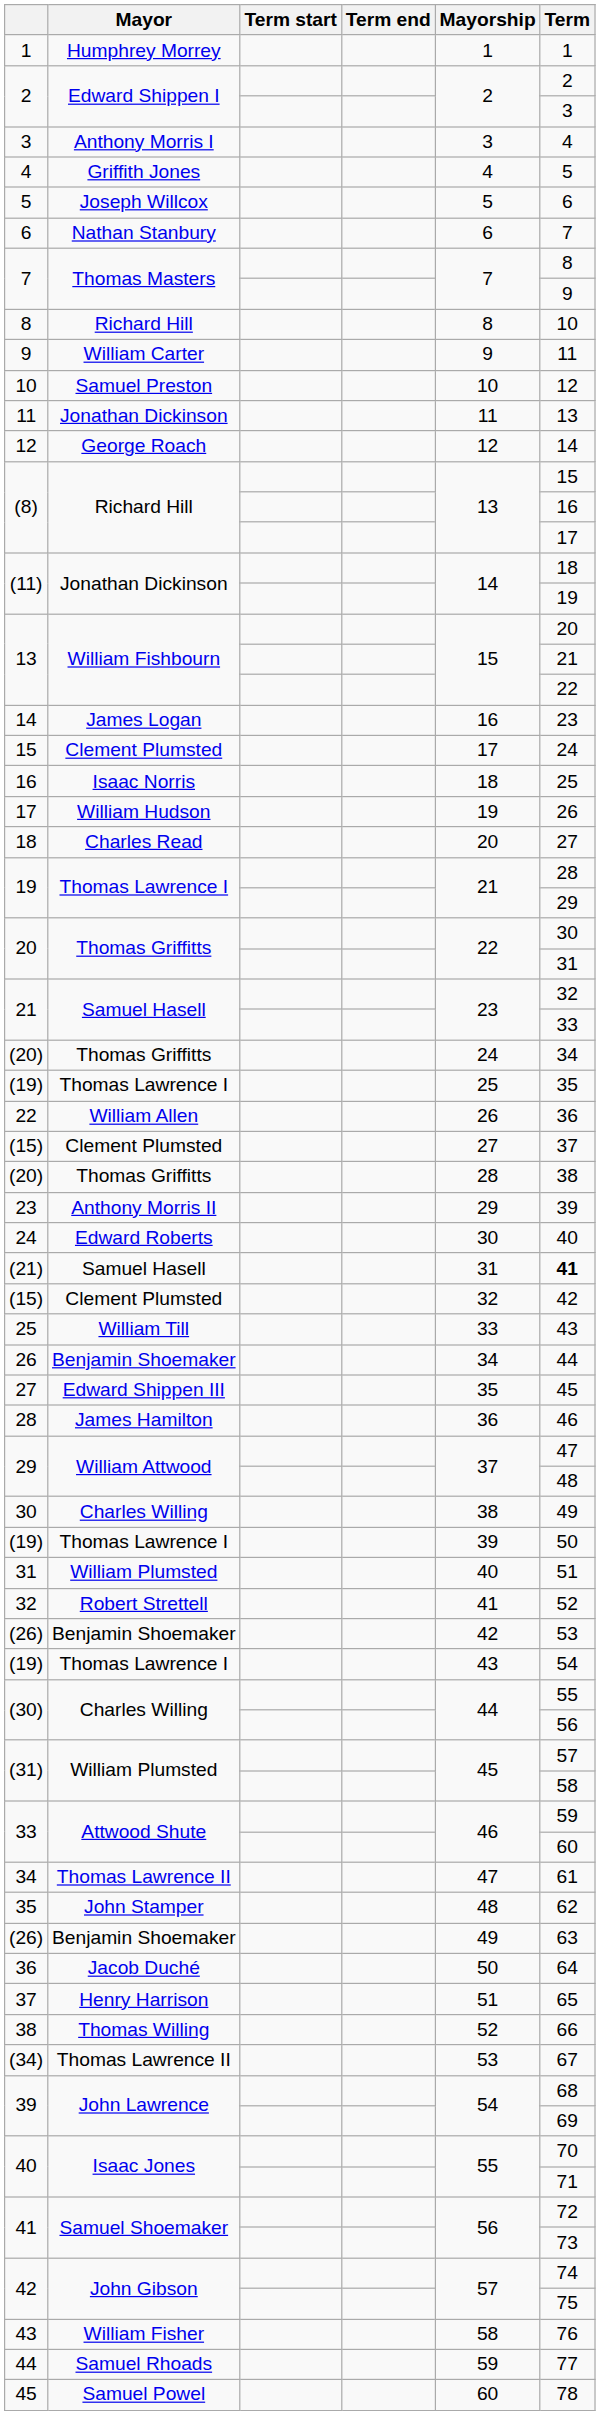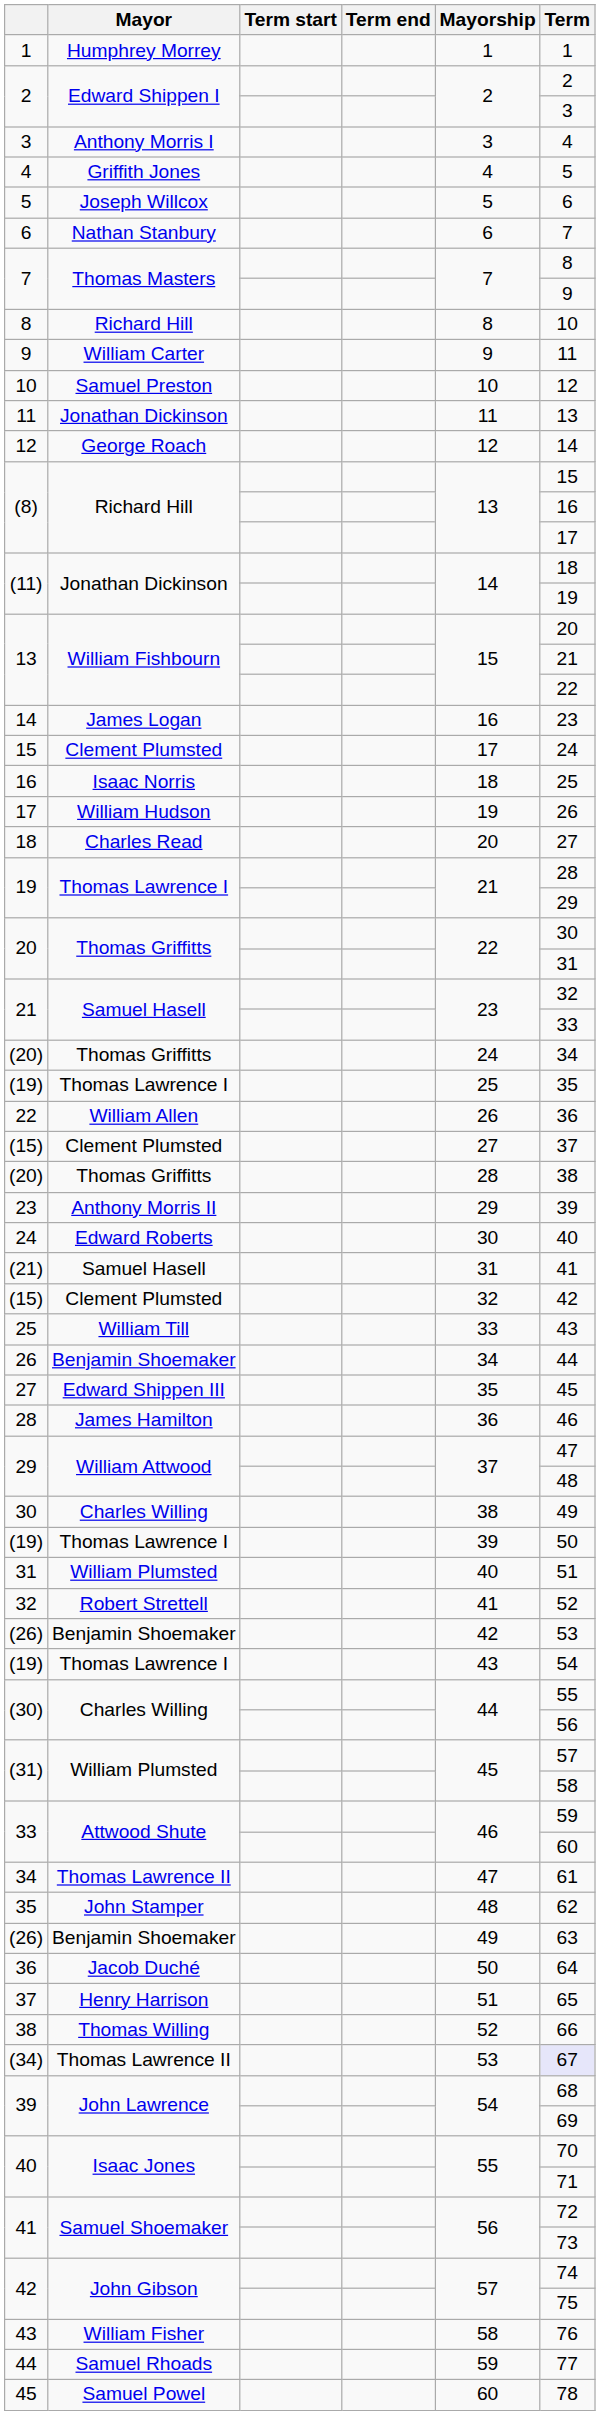(567, 1268) bold -> (567, 1268) normal
(567, 2059) no background -> (567, 2059) lavender background
